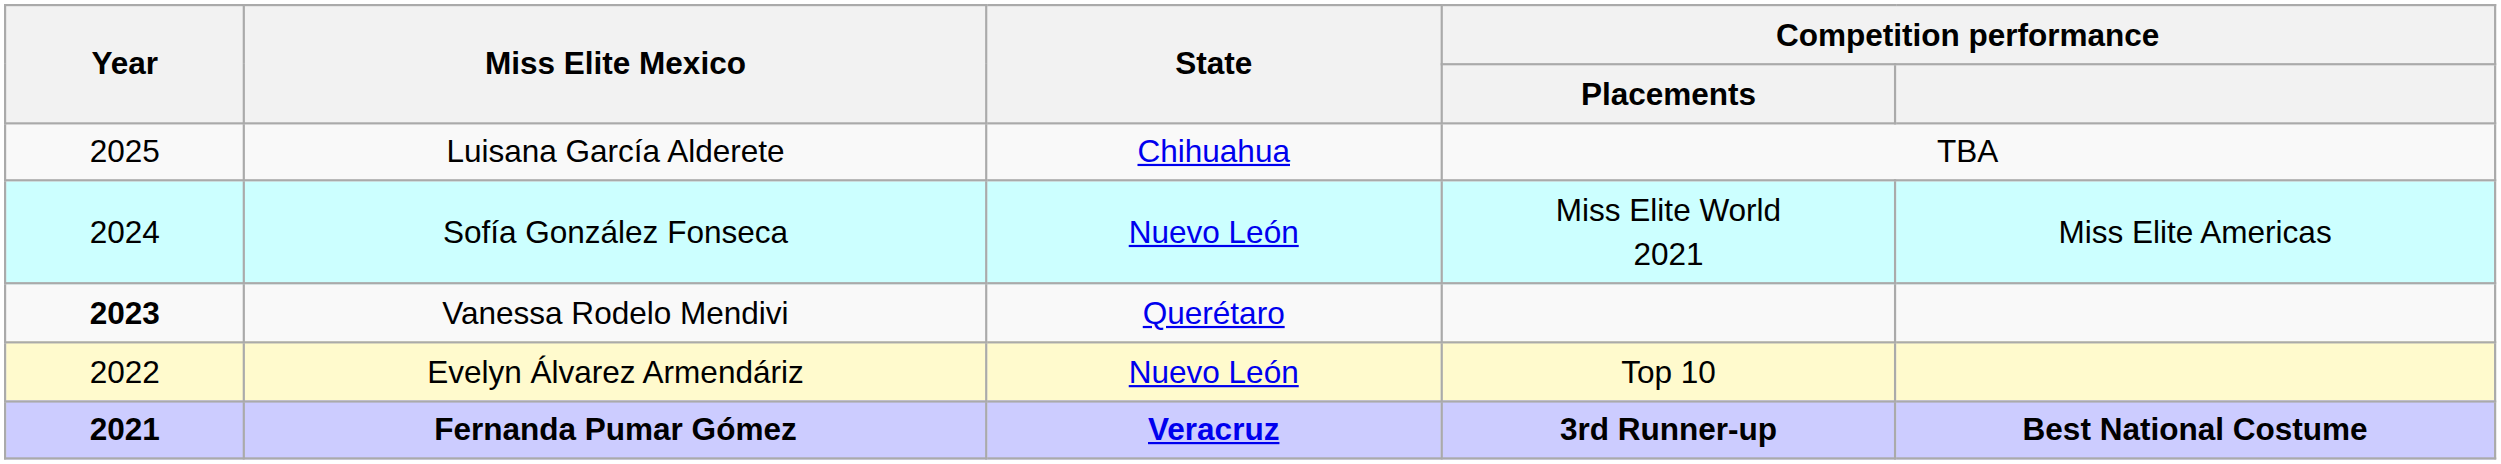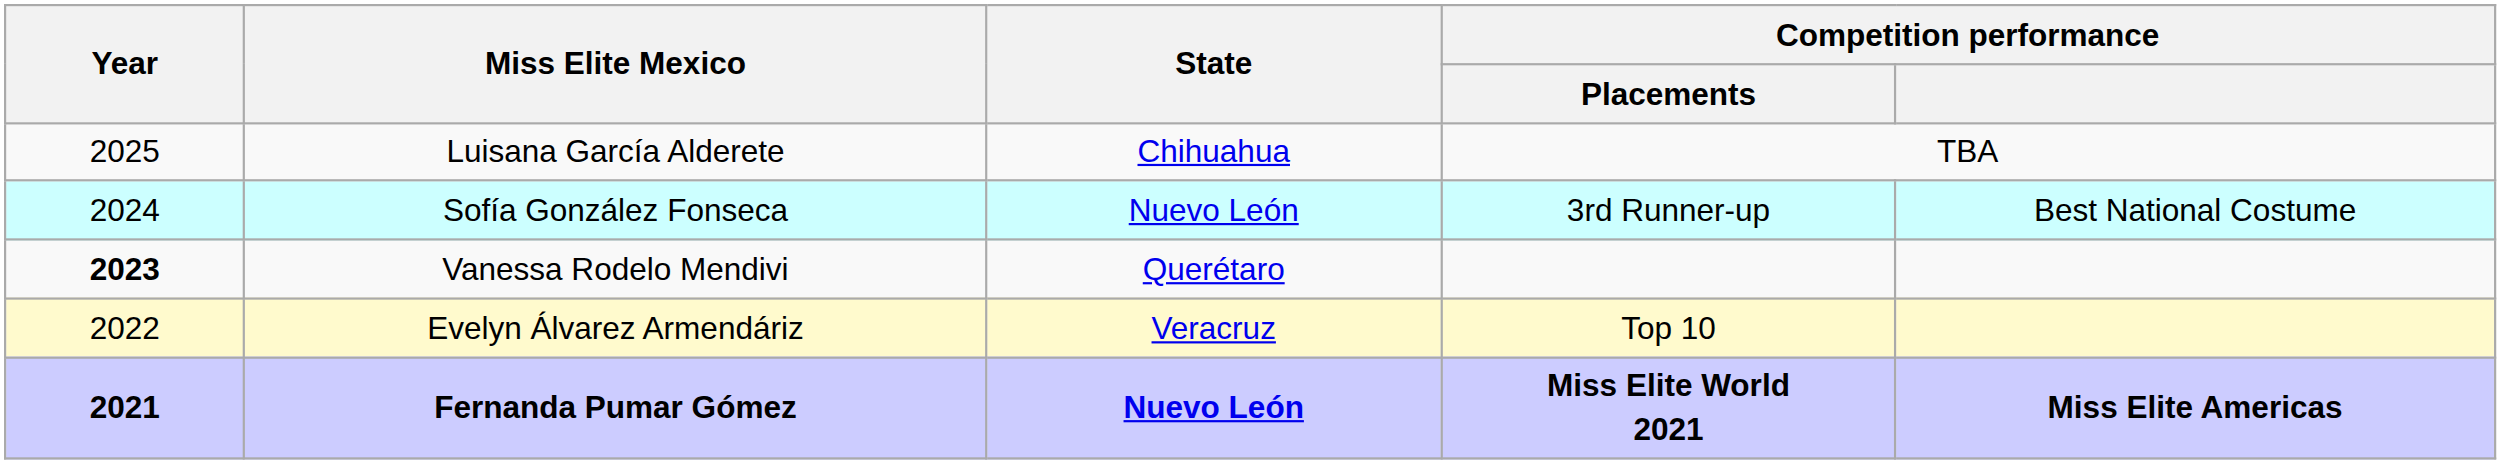(1668, 232) Miss Elite World 2021 -> (1668, 211) 3rd Runner-up
(2195, 232) Miss Elite Americas -> (2195, 211) Best National Costume
(1214, 371) Nuevo León -> (1214, 328) Veracruz
(1214, 430) Veracruz -> (1214, 408) Nuevo León
(1668, 430) 3rd Runner-up -> (1668, 408) Miss Elite World 2021
(2195, 430) Best National Costume -> (2195, 408) Miss Elite Americas
